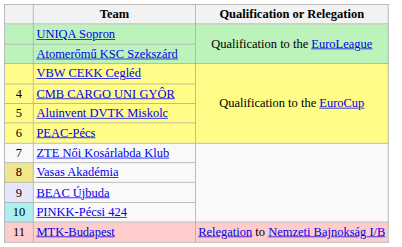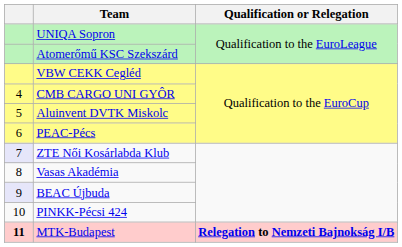(19, 152) no background -> (19, 152) lavender background
(19, 172) khaki background -> (19, 172) no background
(19, 212) paleturquoise background -> (19, 212) no background
(19, 232) normal -> (19, 232) bold
(292, 232) normal -> (296, 232) bold
